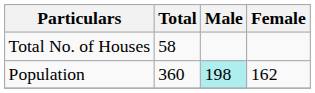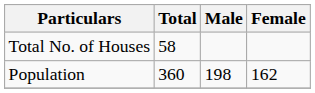(218, 74) paleturquoise background -> (218, 74) no background
